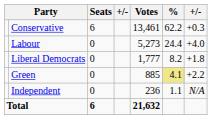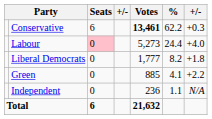(146, 28) normal -> (146, 28) bold
(92, 43) no background -> (92, 43) pink background
(176, 75) khaki background -> (176, 75) no background
